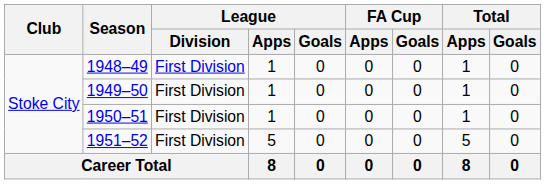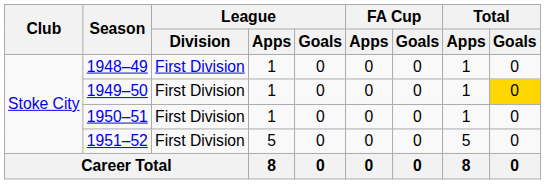(515, 91) no background -> (515, 91) gold background
